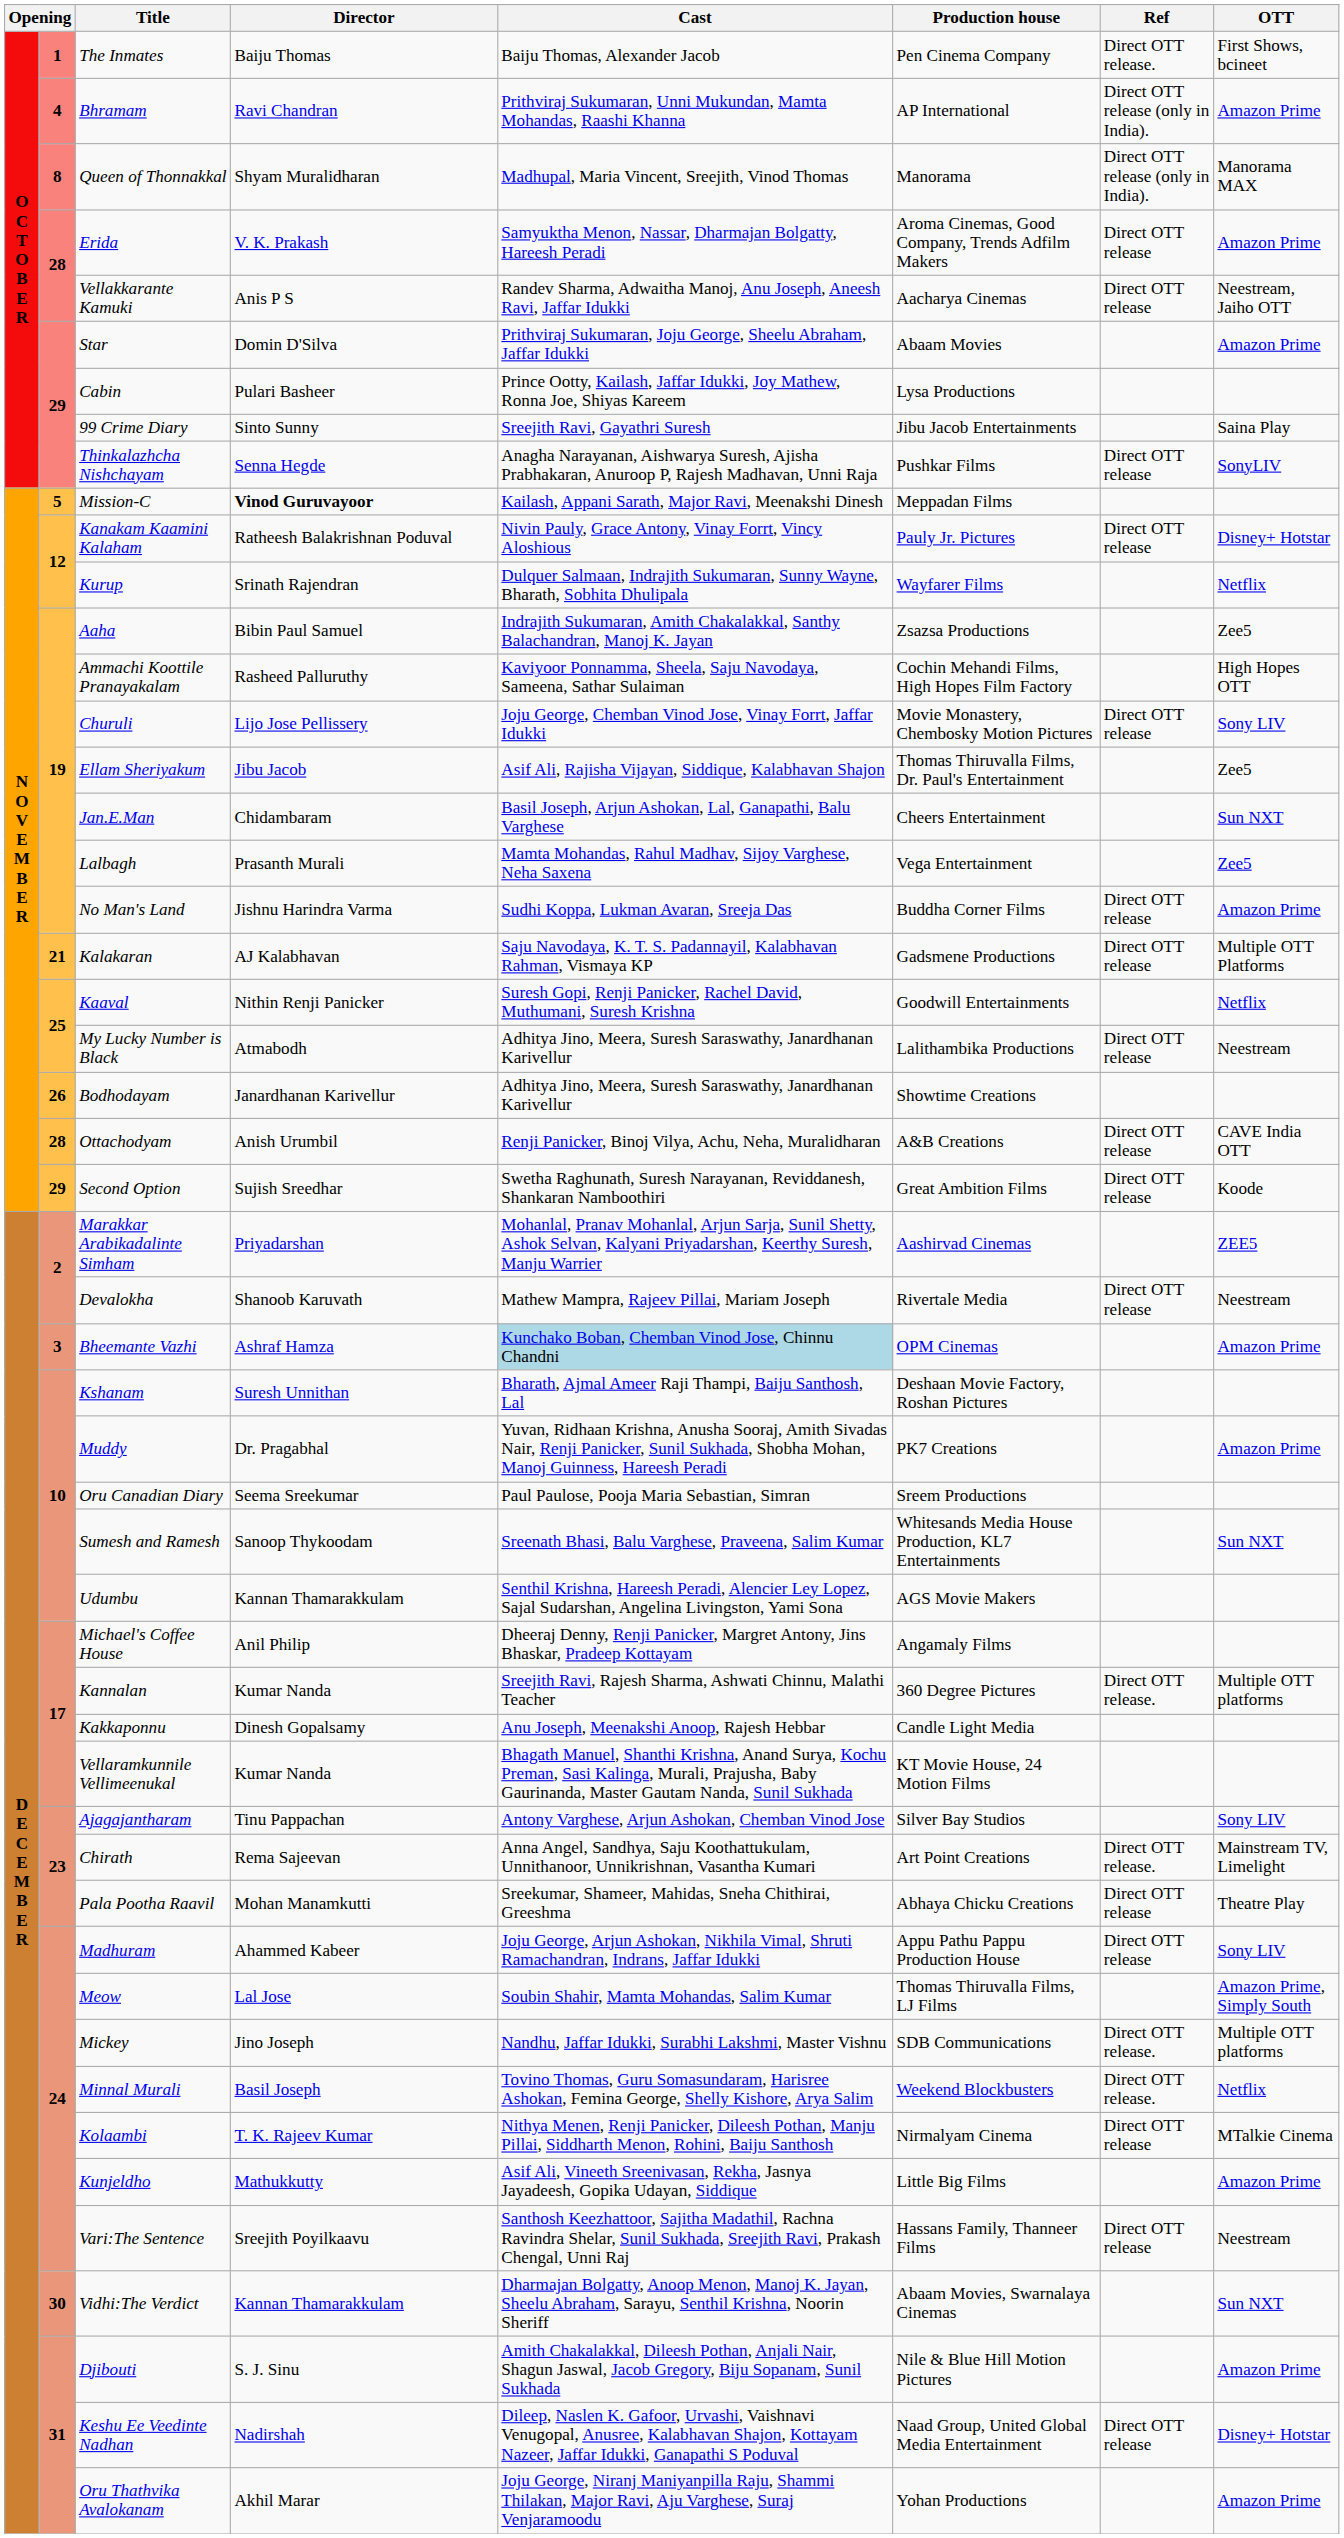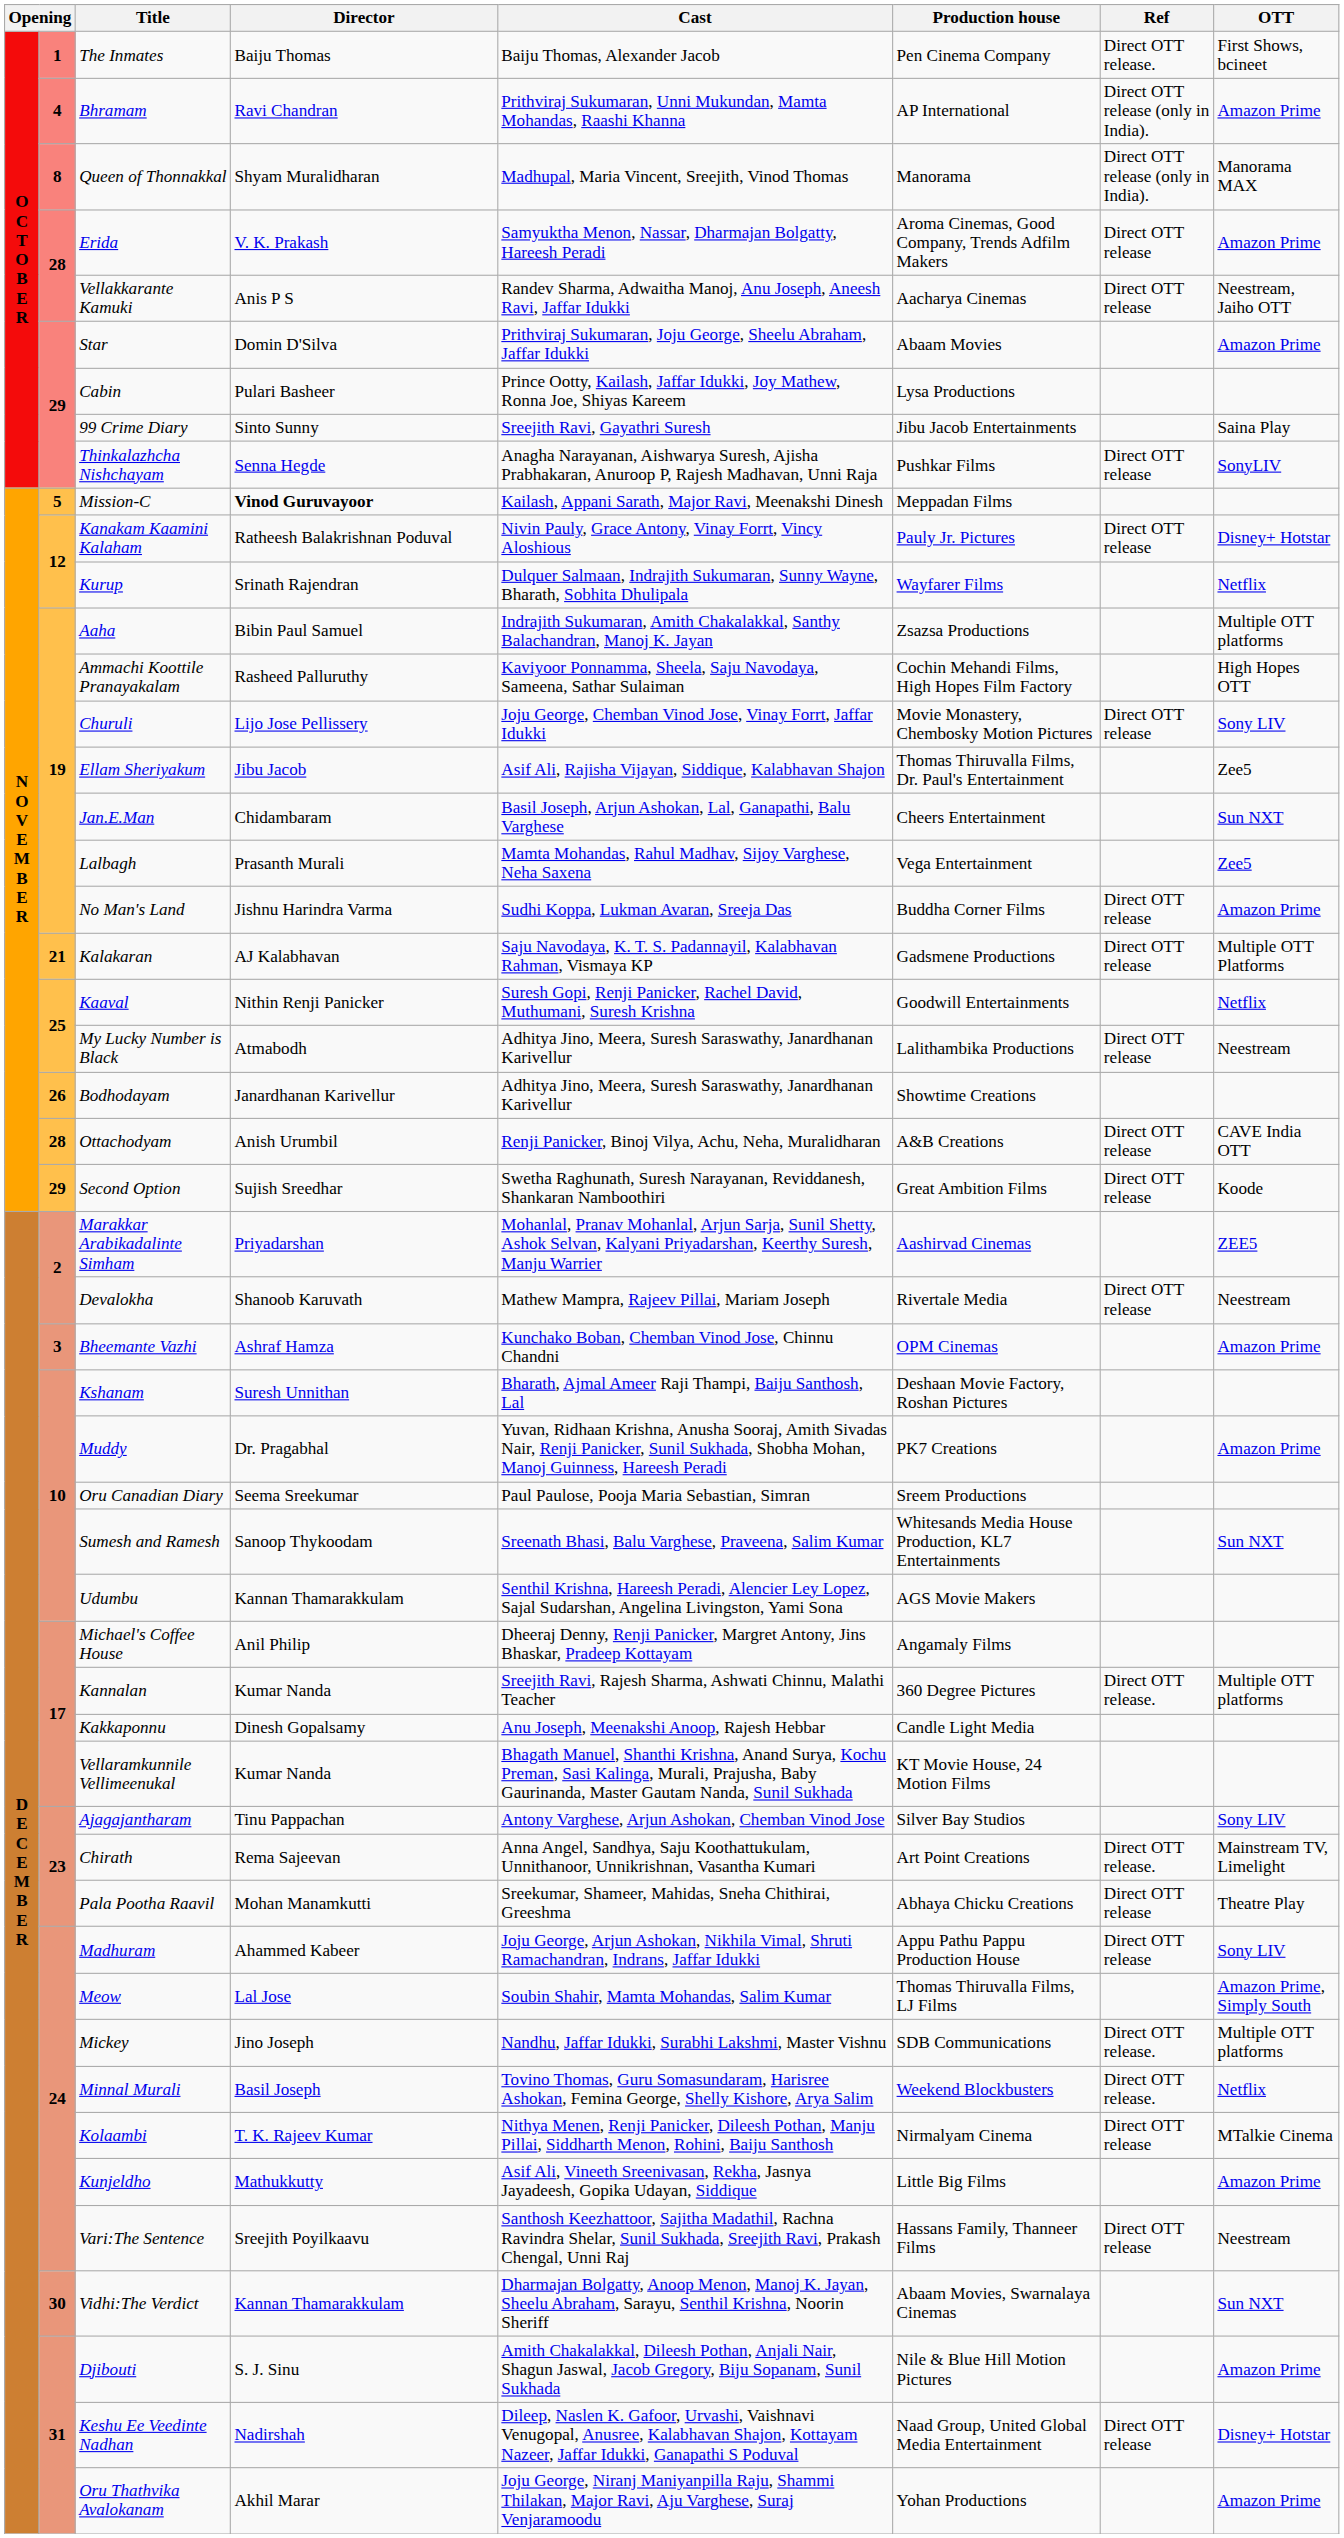(1235, 631) Zee5 -> (1266, 631) Multiple OTT platforms
(667, 1346) lightblue background -> (667, 1346) no background
